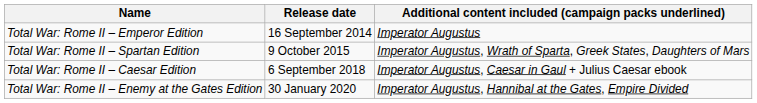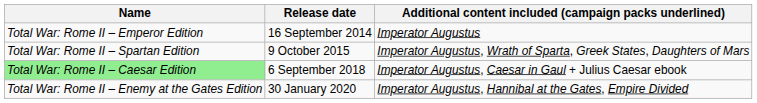(102, 70) no background -> (102, 70) lightgreen background
